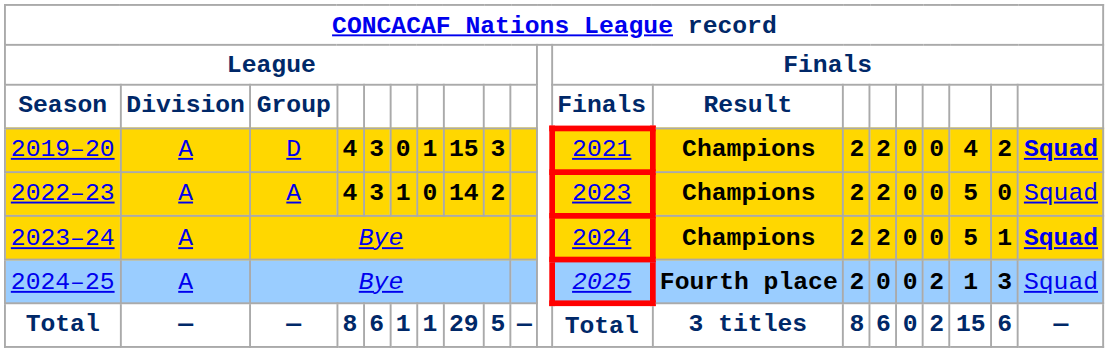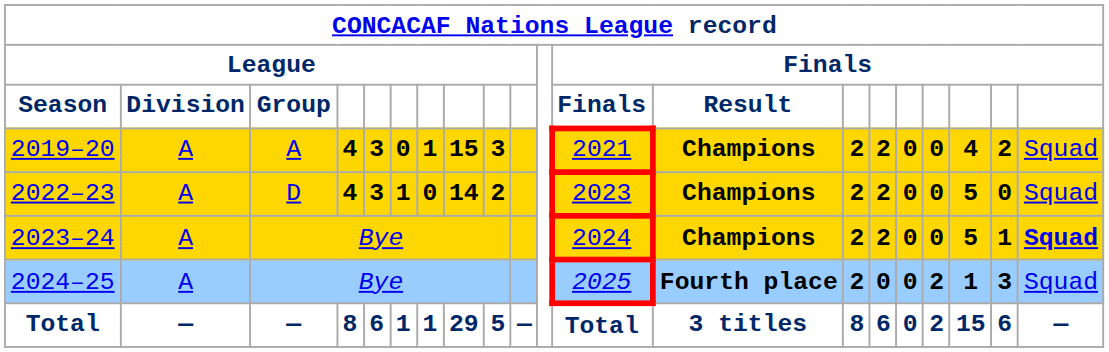(294, 150) D -> (294, 150) A
(1061, 150) bold -> (1061, 150) normal
(294, 194) A -> (294, 194) D
